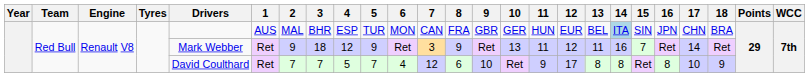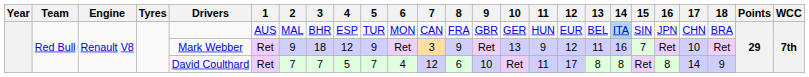(667, 30) no background -> (667, 30) lightyellow background
(543, 47) 11 -> (543, 47) 9
(694, 47) 14 -> (694, 47) 10
(543, 64) 9 -> (543, 64) 11
(694, 64) 10 -> (694, 64) 14
